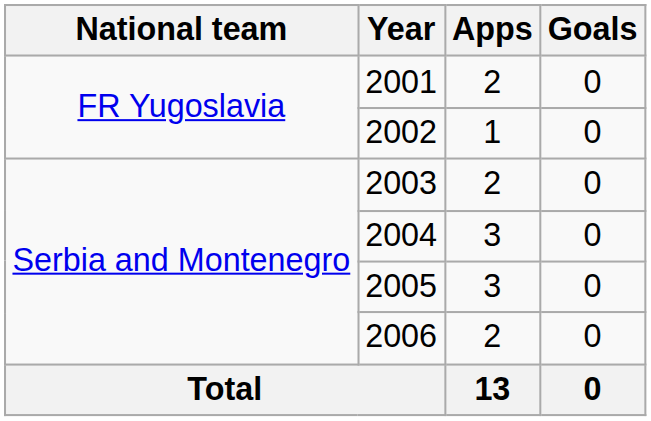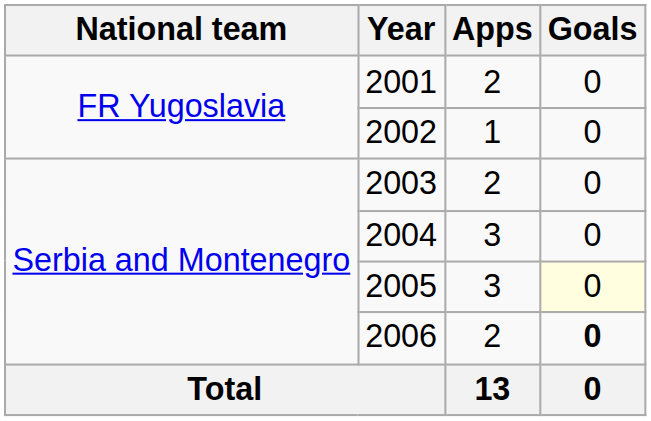(593, 286) no background -> (593, 286) lightyellow background
(593, 337) normal -> (593, 337) bold
